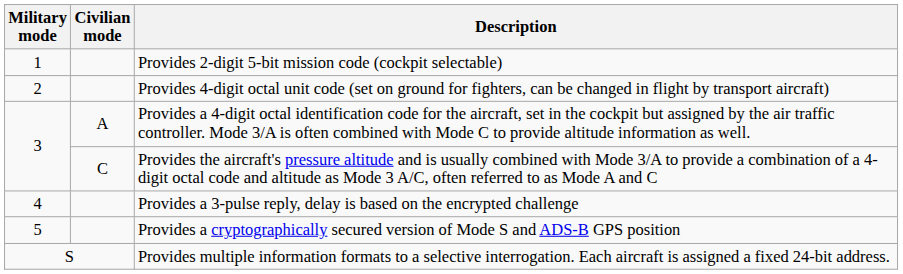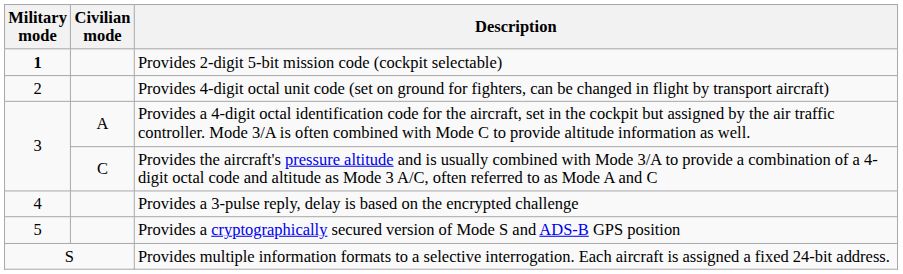(38, 62) normal -> (38, 62) bold
